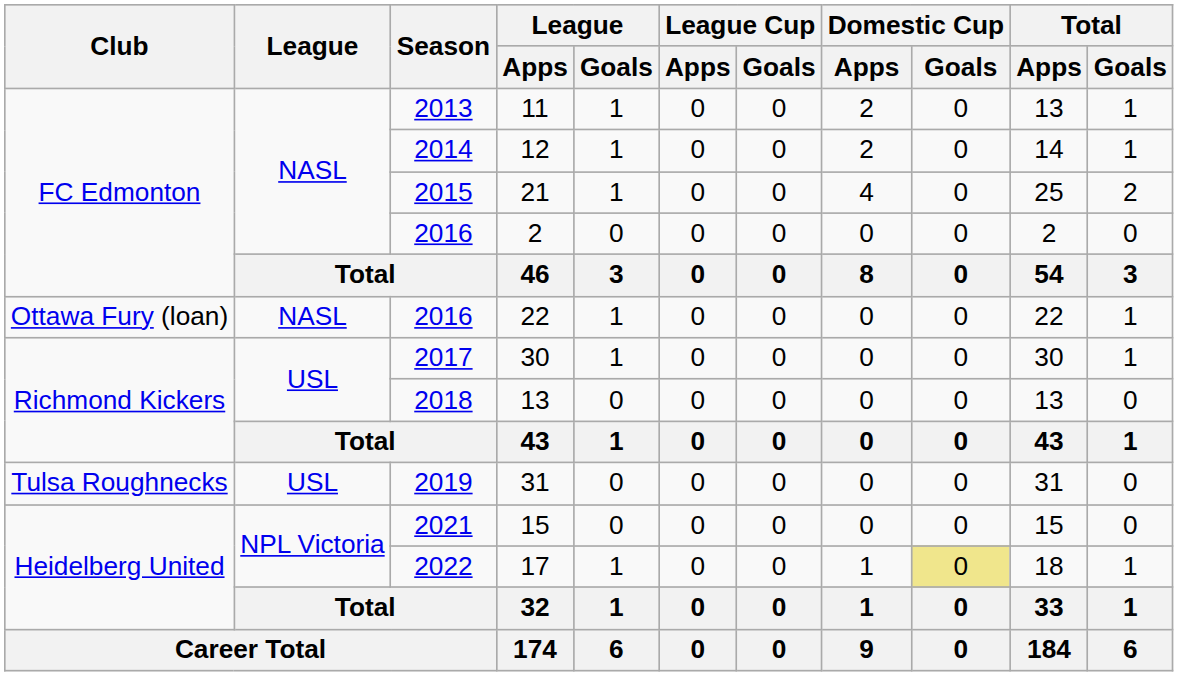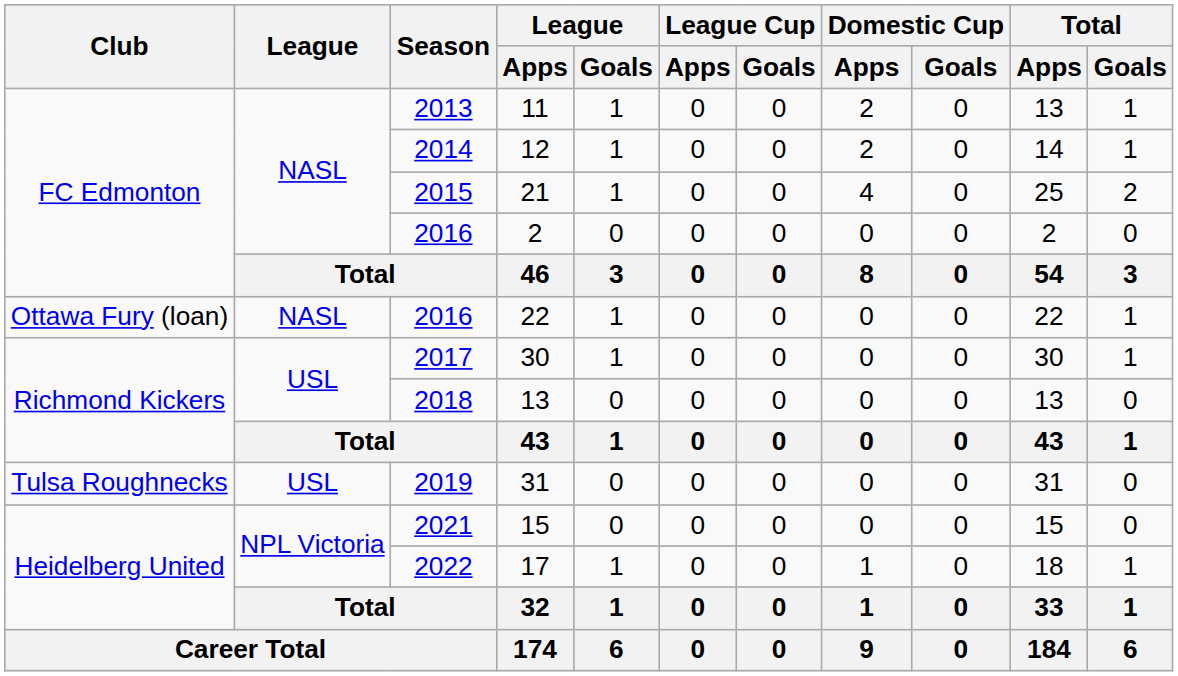(961, 566) khaki background -> (961, 566) no background
